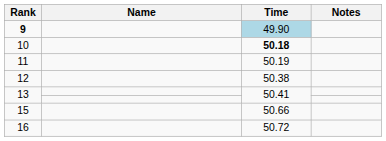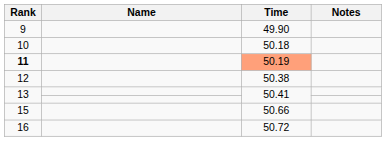(23, 29) bold -> (23, 29) normal
(276, 29) lightblue background -> (276, 29) no background
(276, 45) bold -> (276, 45) normal
(23, 62) normal -> (23, 62) bold
(276, 62) no background -> (276, 62) lightsalmon background
